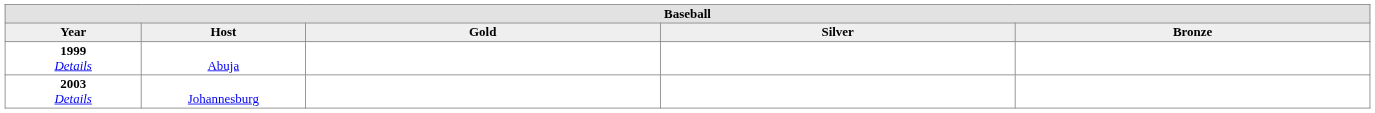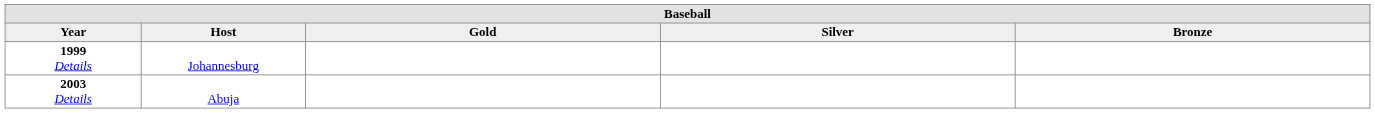(223, 65) Abuja -> (223, 65) Johannesburg
(223, 98) Johannesburg -> (223, 98) Abuja
